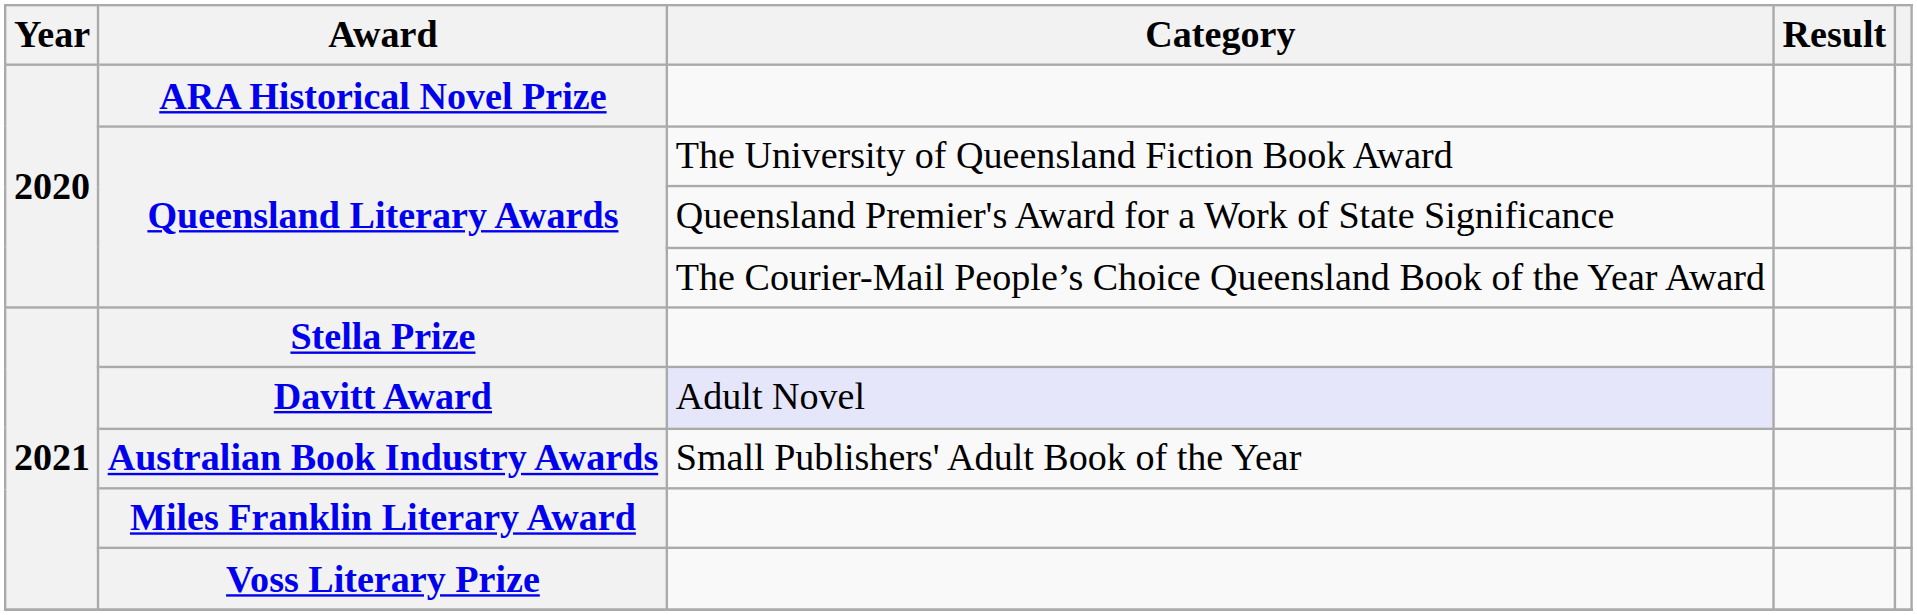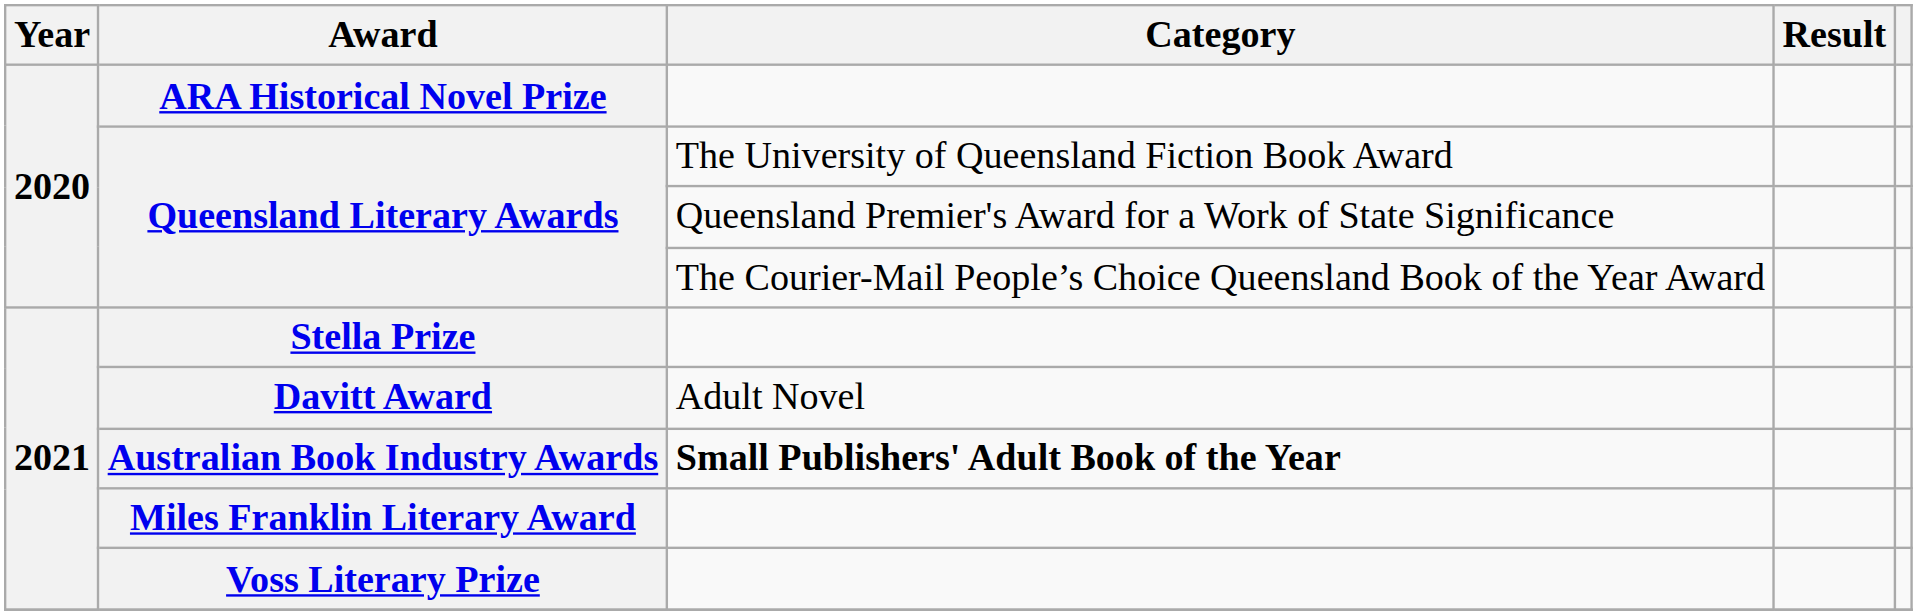(770, 397) lavender background -> (770, 397) no background
(989, 457) normal -> (1008, 457) bold
